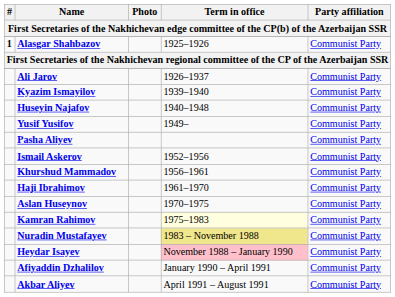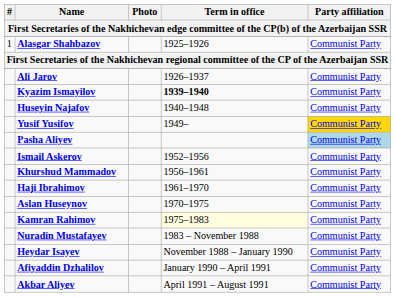(9, 44) bold -> (9, 44) normal
(186, 92) normal -> (186, 92) bold
(346, 124) no background -> (346, 124) gold background
(346, 140) no background -> (346, 140) lightblue background
(211, 236) khaki background -> (211, 236) no background
(228, 252) pink background -> (228, 252) no background
